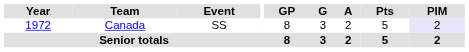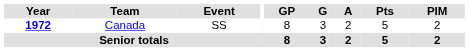(38, 25) normal -> (38, 25) bold
(437, 25) lavender background -> (437, 25) no background
